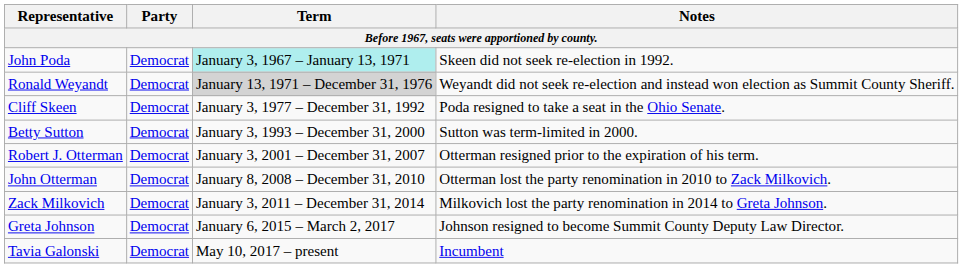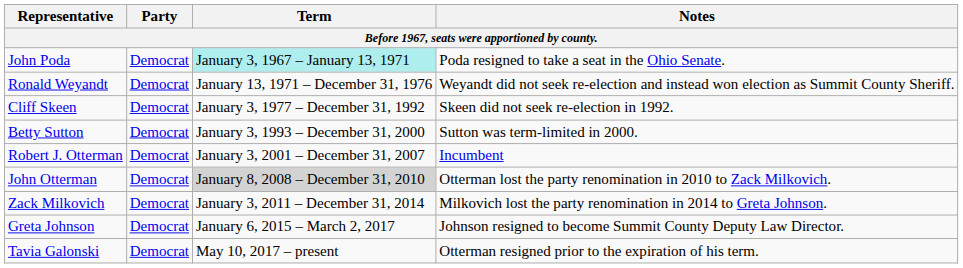(556, 60) Skeen did not seek re-election in 1992. -> (582, 60) Poda resigned to take a seat in the Ohio Senate.
(314, 83) lightgrey background -> (314, 83) no background
(582, 107) Poda resigned to take a seat in the Ohio Senate. -> (556, 107) Skeen did not seek re-election in 1992.
(599, 155) Otterman resigned prior to the expiration of his term. -> (471, 155) Incumbent
(310, 179) no background -> (310, 179) lightgrey background
(471, 250) Incumbent -> (599, 250) Otterman resigned prior to the expiration of his term.
